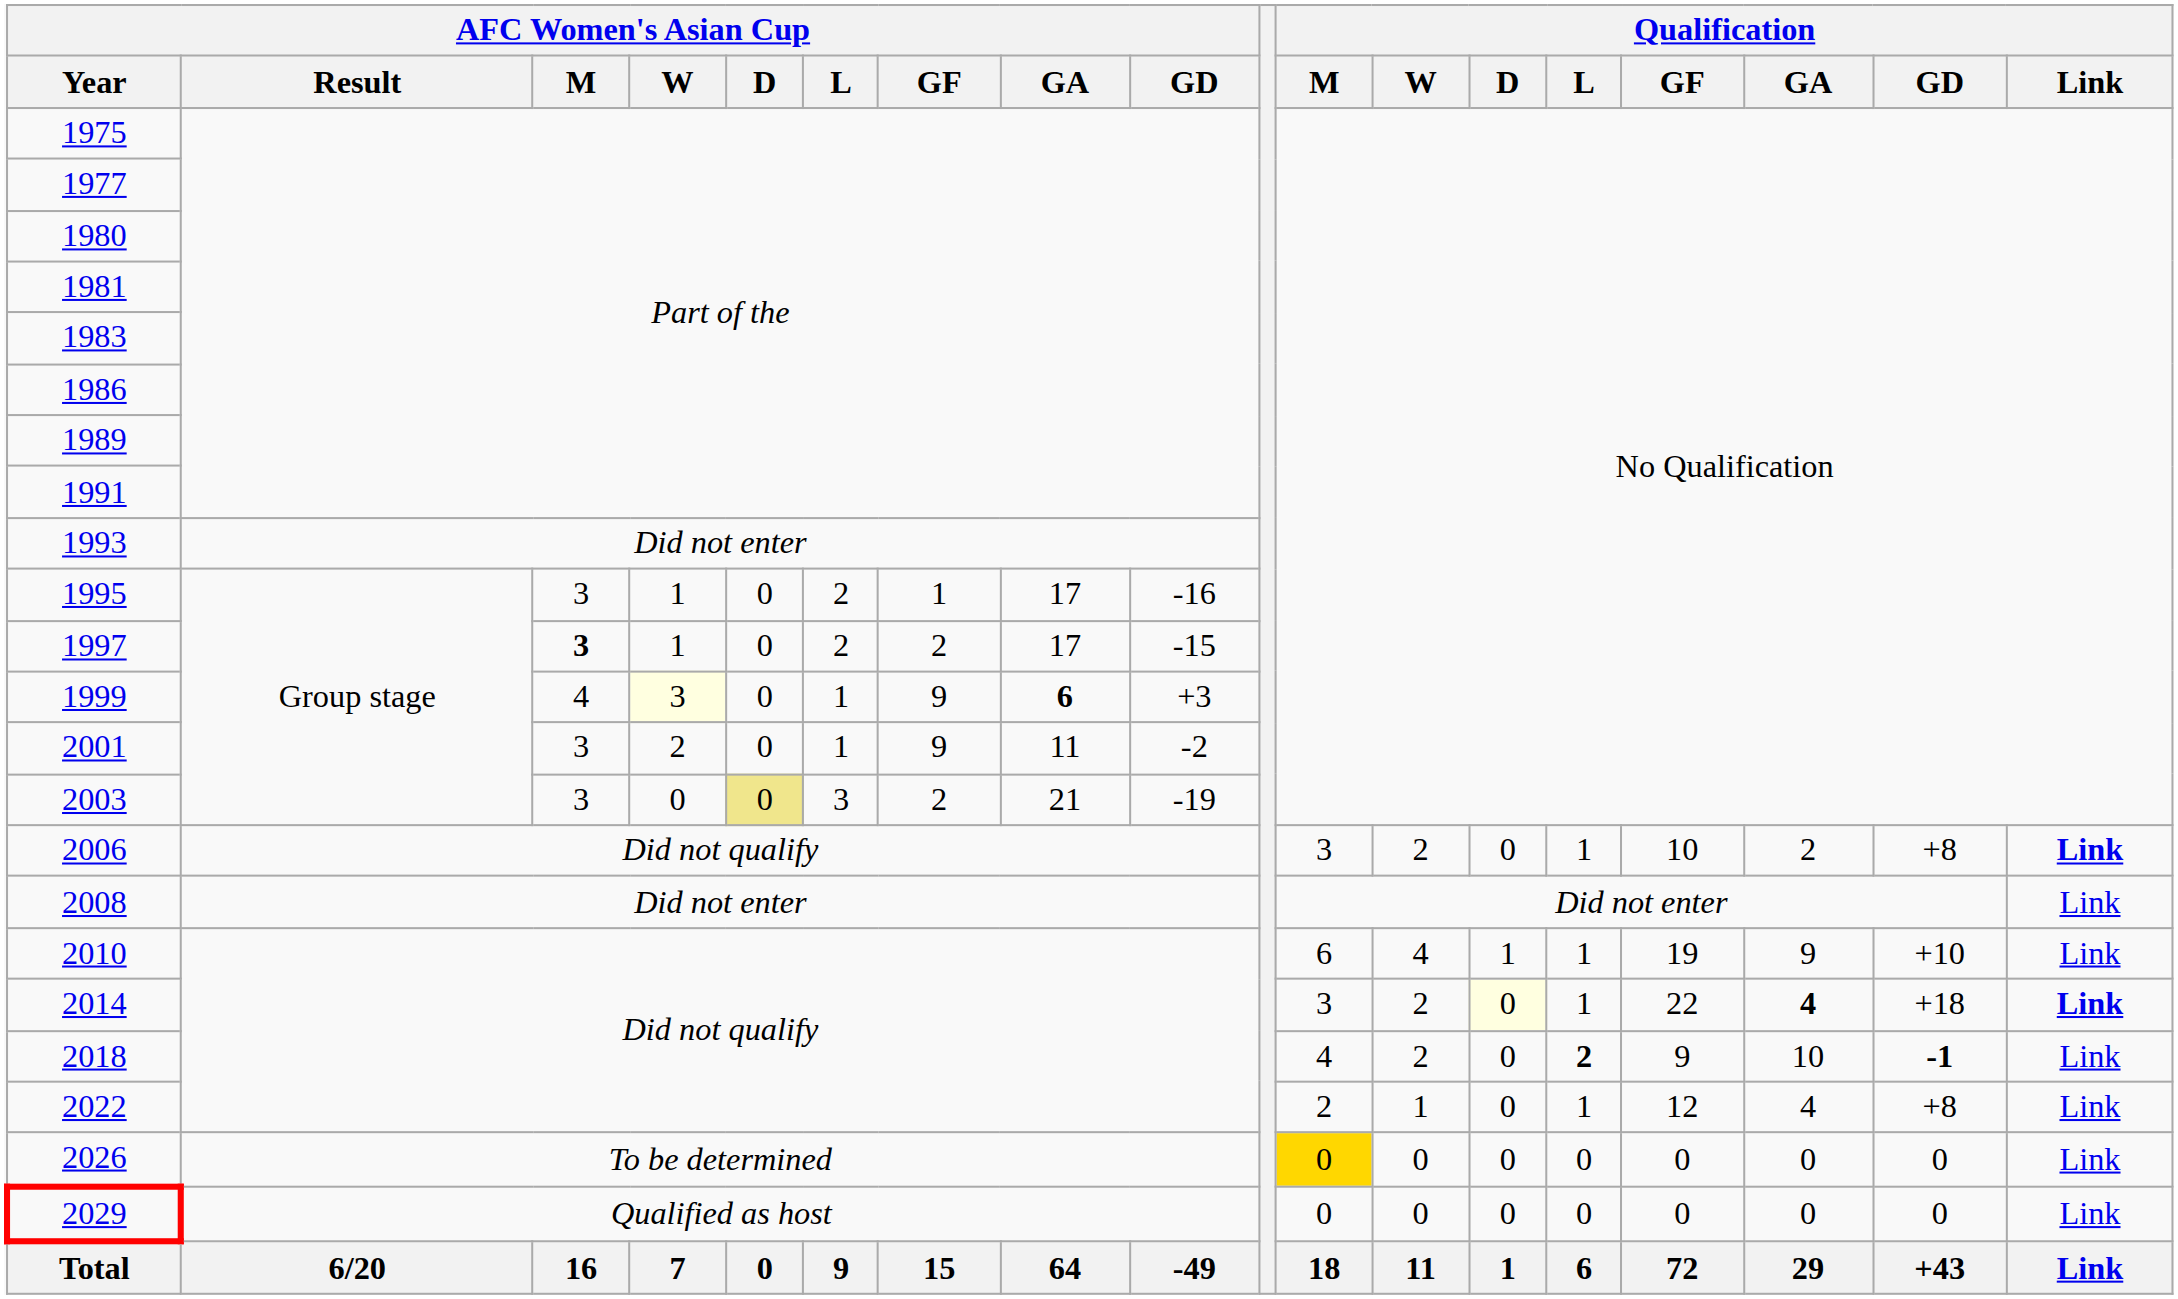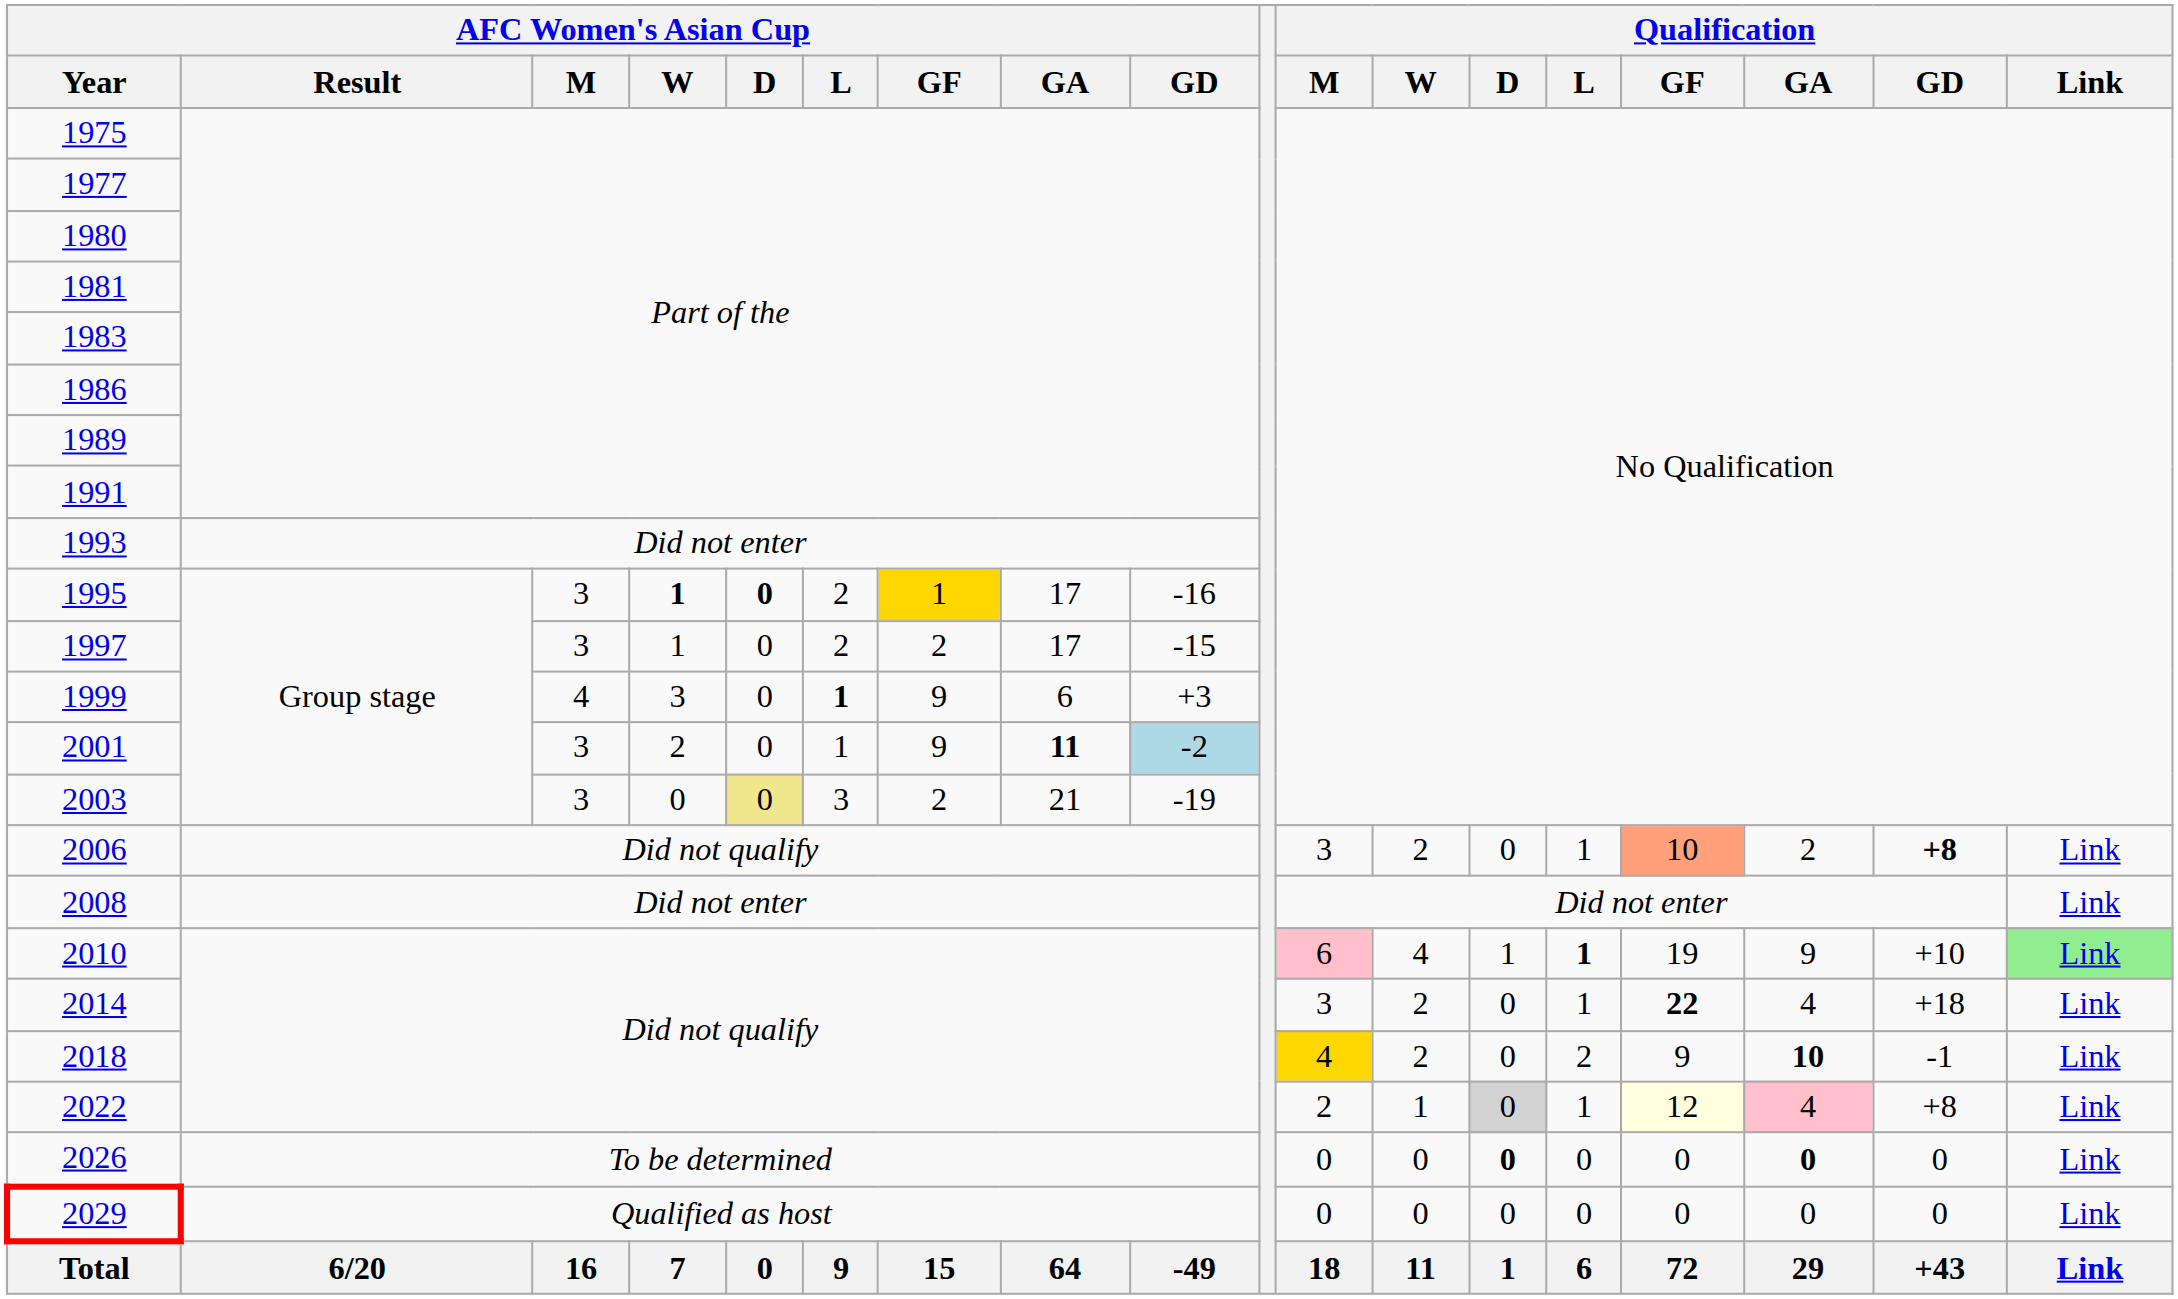(677, 593) normal -> (677, 593) bold
(765, 593) normal -> (765, 593) bold
(939, 593) no background -> (939, 593) gold background
(581, 645) bold -> (581, 645) normal
(677, 696) lightyellow background -> (677, 696) no background
(841, 696) normal -> (841, 696) bold
(1065, 696) bold -> (1065, 696) normal
(1065, 747) normal -> (1065, 747) bold
(1194, 747) no background -> (1194, 747) lightblue background
(1682, 850) no background -> (1682, 850) lightsalmon background
(1940, 850) normal -> (1940, 850) bold
(2090, 850) bold -> (2090, 850) normal
(1324, 952) no background -> (1324, 952) pink background
(1584, 952) normal -> (1584, 952) bold
(2090, 952) no background -> (2090, 952) lightgreen background
(1508, 1004) lightyellow background -> (1508, 1004) no background
(1682, 1004) normal -> (1682, 1004) bold
(1808, 1004) bold -> (1808, 1004) normal
(2090, 1004) bold -> (2090, 1004) normal
(1324, 1055) no background -> (1324, 1055) gold background
(1584, 1055) bold -> (1584, 1055) normal
(1808, 1055) normal -> (1808, 1055) bold
(1940, 1055) bold -> (1940, 1055) normal
(1508, 1106) no background -> (1508, 1106) lightgrey background
(1682, 1106) no background -> (1682, 1106) lightyellow background
(1808, 1106) no background -> (1808, 1106) pink background
(1324, 1158) gold background -> (1324, 1158) no background
(1508, 1158) normal -> (1508, 1158) bold
(1808, 1158) normal -> (1808, 1158) bold
